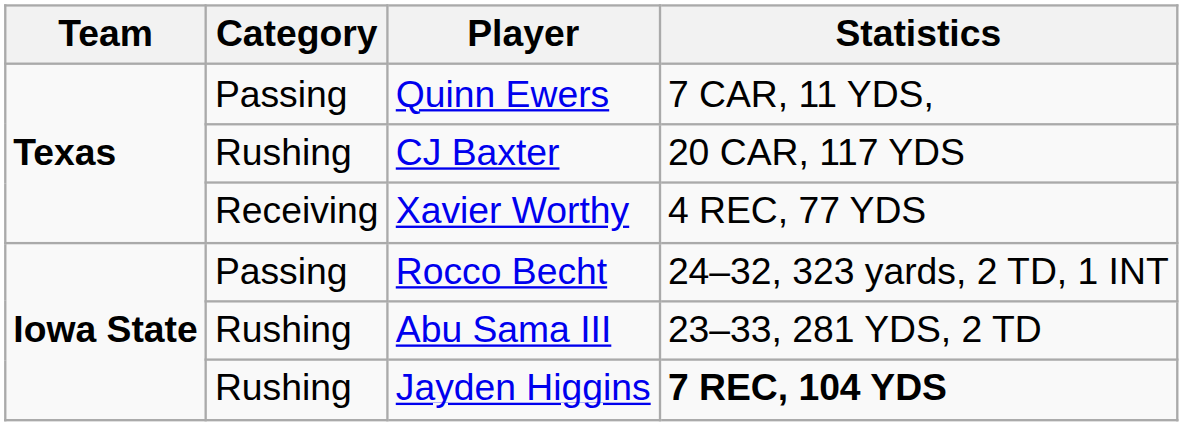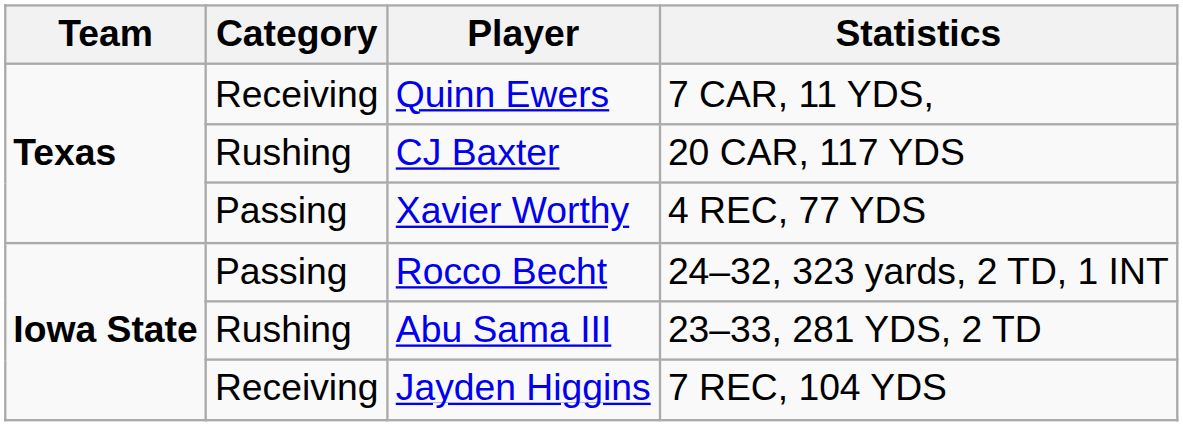(281, 93) Passing -> (297, 93) Receiving
(297, 211) Receiving -> (281, 211) Passing
(283, 389) Rushing -> (297, 389) Receiving
(807, 389) bold -> (807, 389) normal
